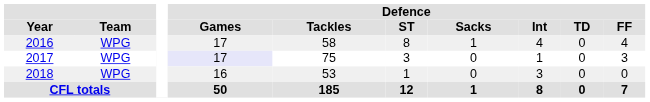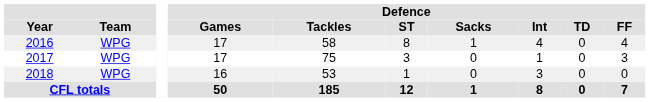(220, 58) lavender background -> (220, 58) no background
